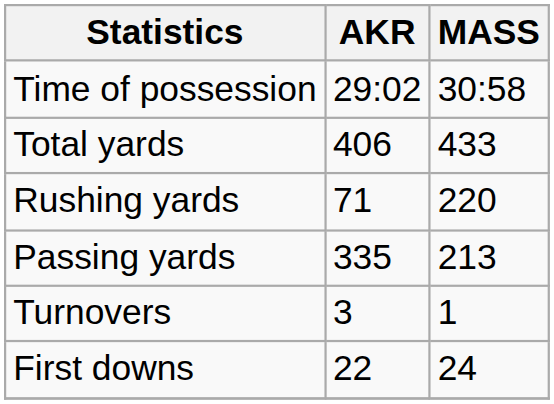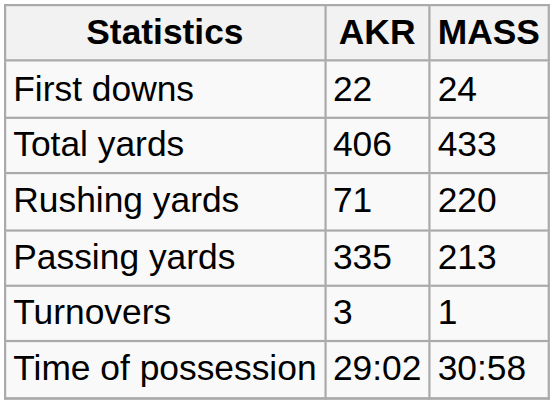rows swapped: (104, 369) <-> (165, 88)
